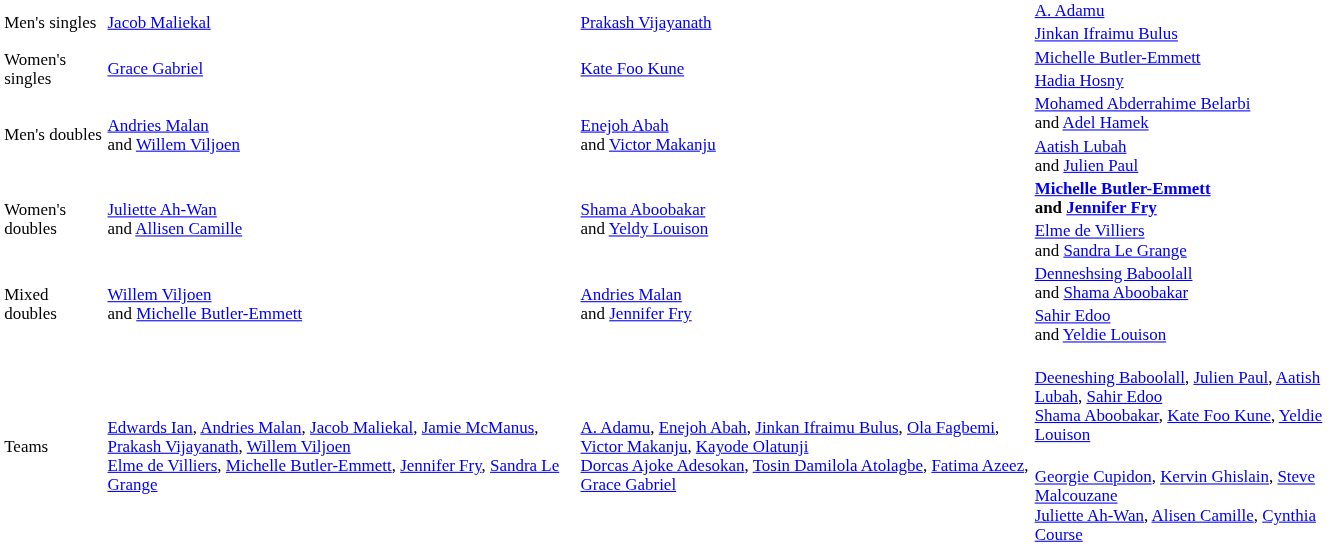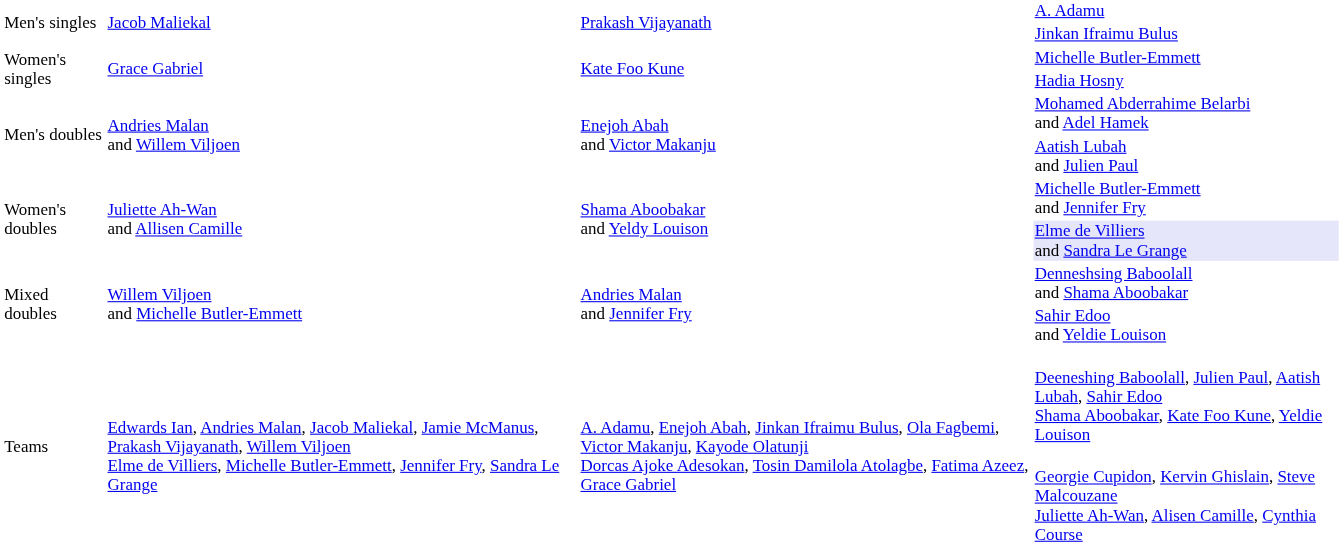(1123, 198) bold -> (1118, 198) normal
(1111, 240) no background -> (1111, 240) lavender background
